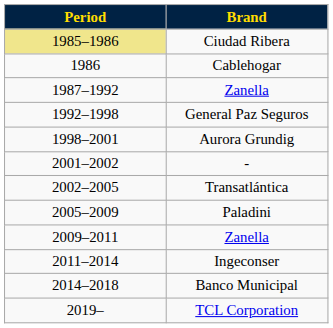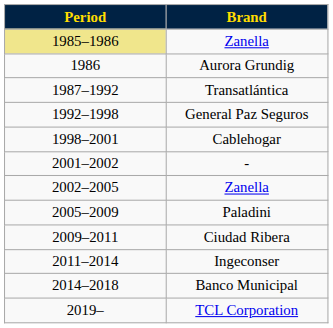(247, 41) Ciudad Ribera -> (247, 41) Zanella
(247, 66) Cablehogar -> (247, 66) Aurora Grundig
(247, 90) Zanella -> (247, 90) Transatlántica
(247, 139) Aurora Grundig -> (247, 139) Cablehogar
(247, 188) Transatlántica -> (247, 188) Zanella
(247, 237) Zanella -> (247, 237) Ciudad Ribera
